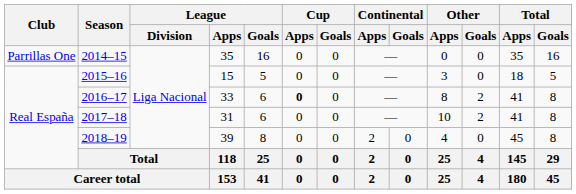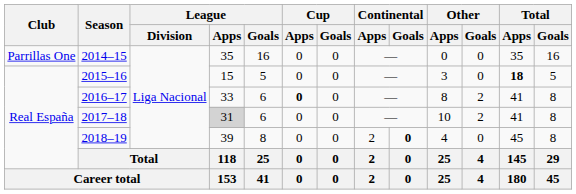(517, 76) normal -> (517, 76) bold
(227, 117) no background -> (227, 117) lightgrey background
(408, 138) normal -> (408, 138) bold
